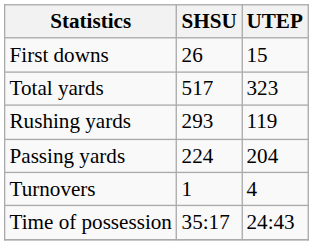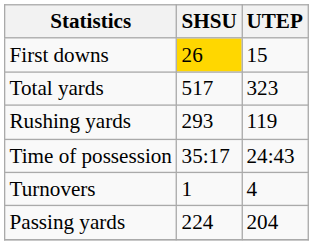(192, 54) no background -> (192, 54) gold background
rows swapped: (67, 155) <-> (91, 222)
